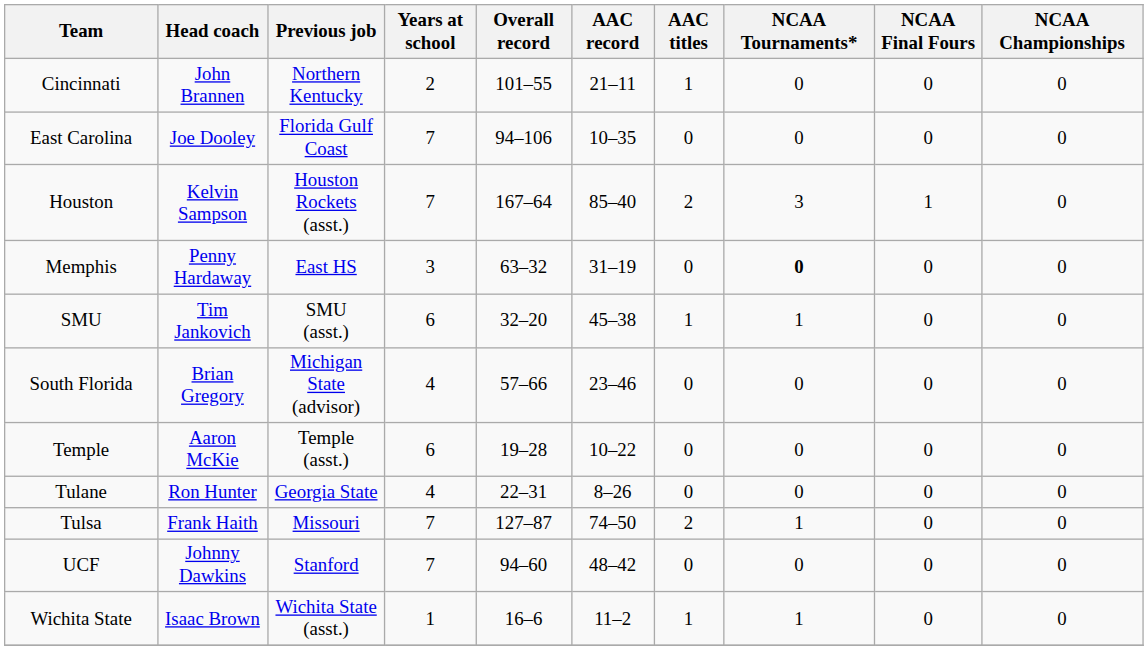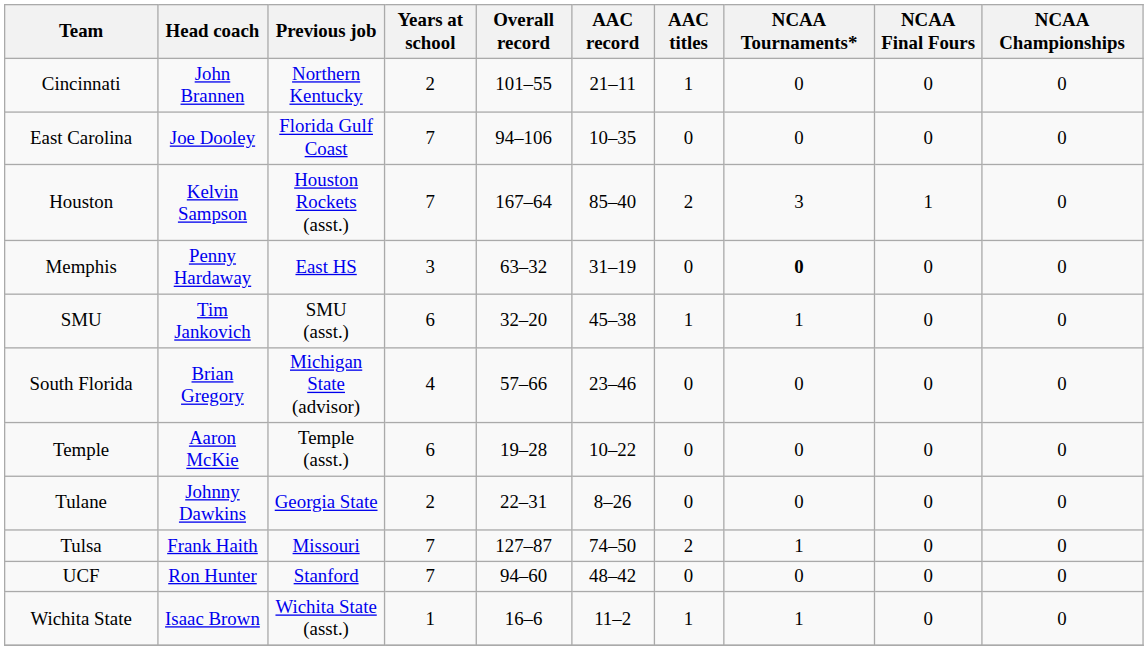(212, 492) Ron Hunter -> (212, 503) Johnny Dawkins
(430, 492) 4 -> (430, 503) 2
(212, 565) Johnny Dawkins -> (212, 576) Ron Hunter
